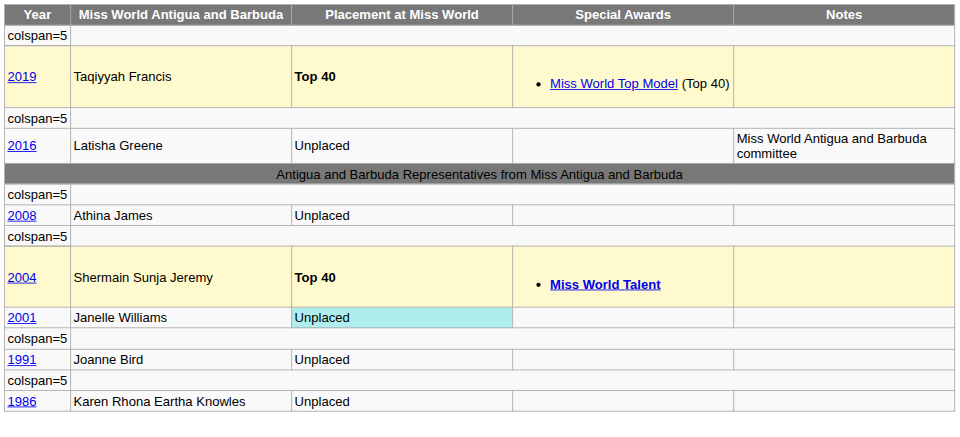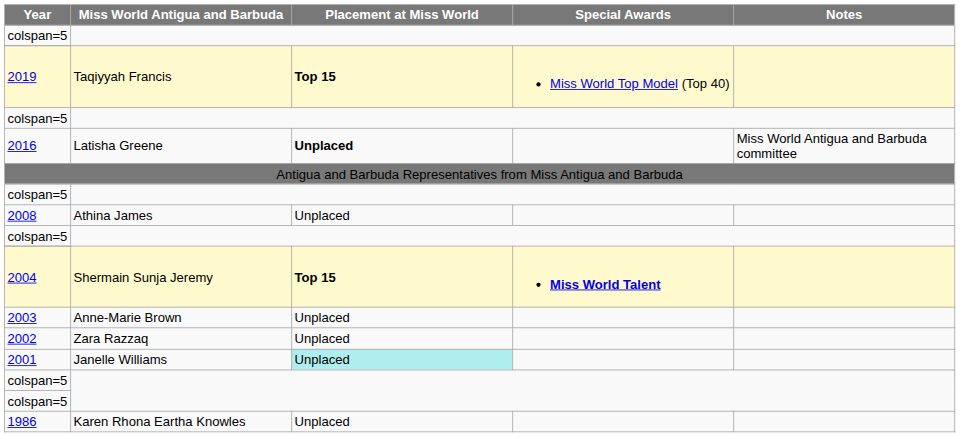(315, 77) Top 40 -> (315, 77) Top 15
(322, 146) normal -> (324, 146) bold
(315, 277) Top 40 -> (315, 277) Top 15
+ row: (22, 318)
+ row: (22, 339)
- row: (22, 359)
